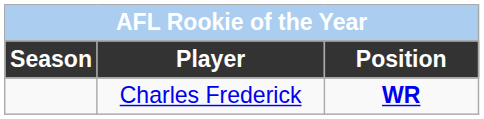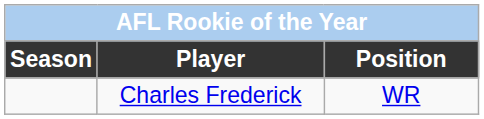(401, 95) bold -> (401, 95) normal
